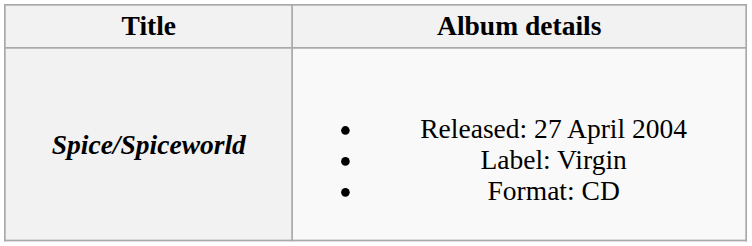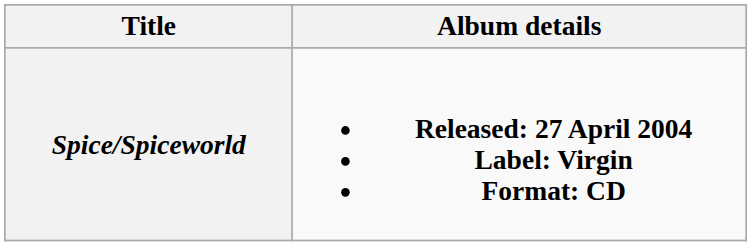(519, 160) normal -> (519, 160) bold
